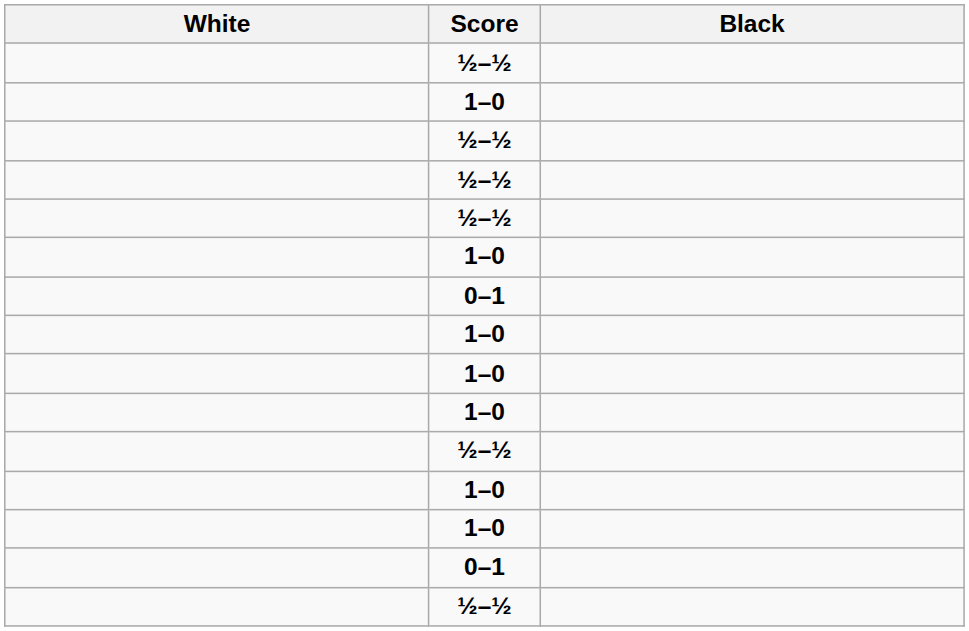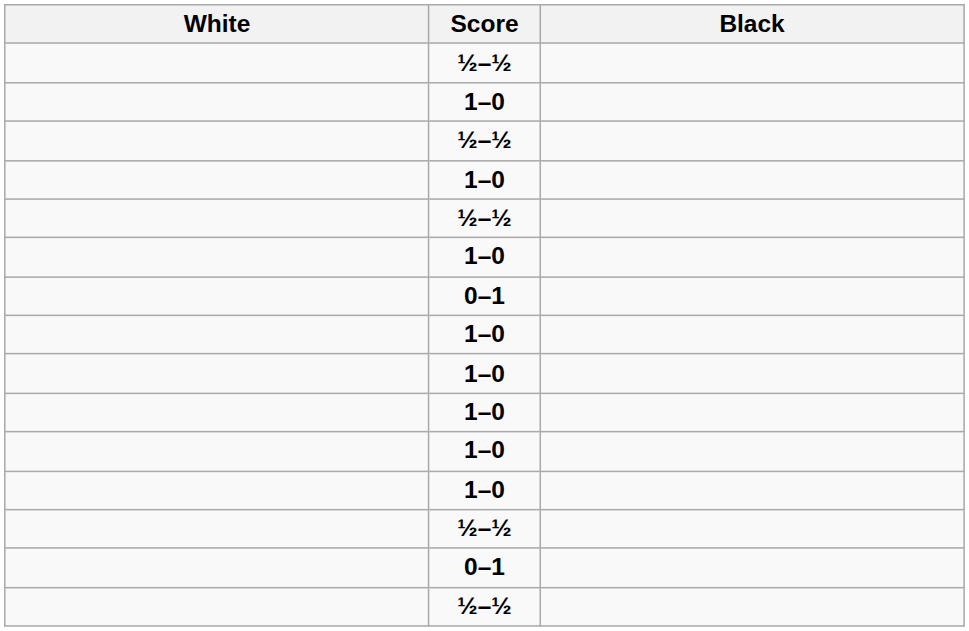(485, 179) ½–½ -> (485, 179) 1–0
(485, 450) ½–½ -> (485, 450) 1–0
(485, 528) 1–0 -> (485, 528) ½–½
